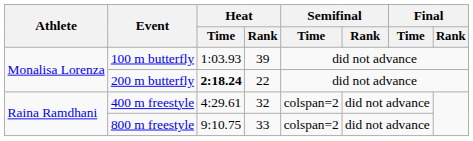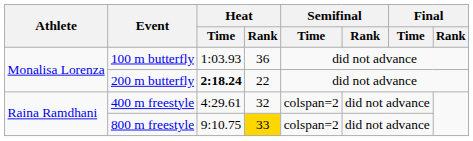(263, 58) 39 -> (263, 58) 36
(263, 125) no background -> (263, 125) gold background
